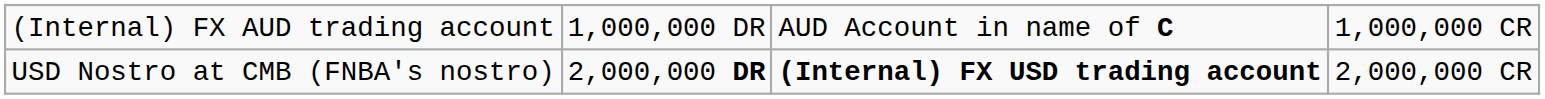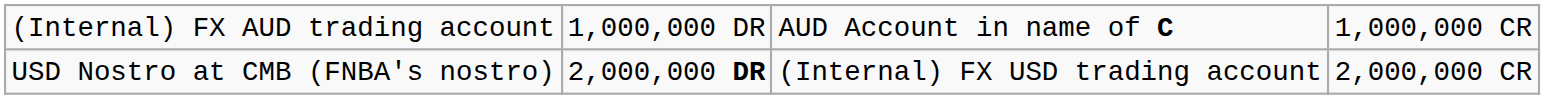(1050, 72) bold -> (1050, 72) normal
